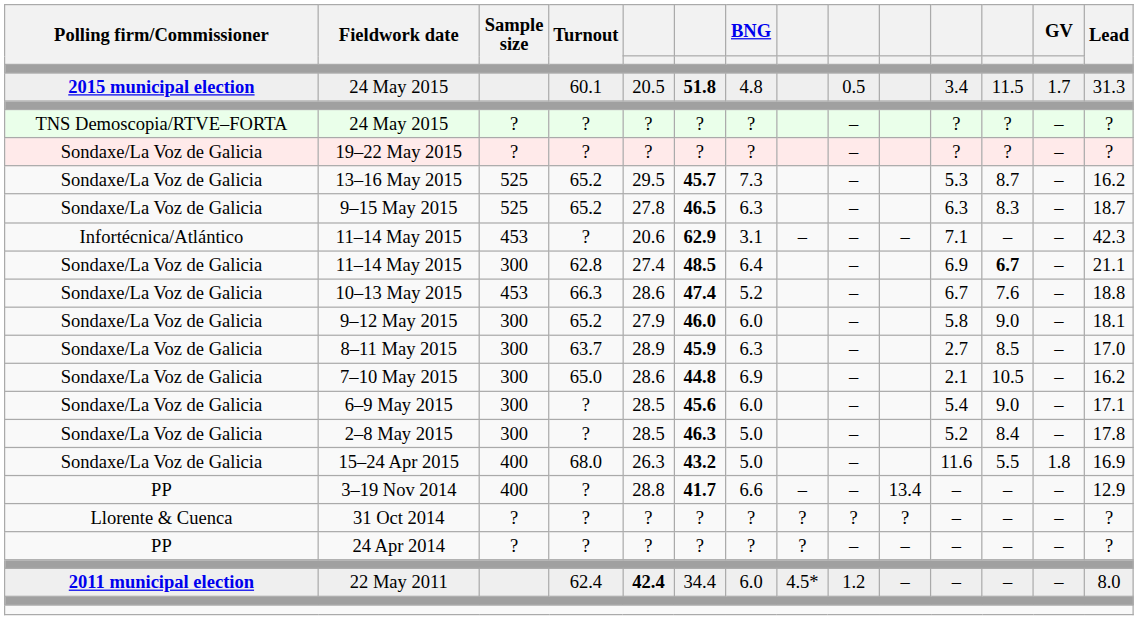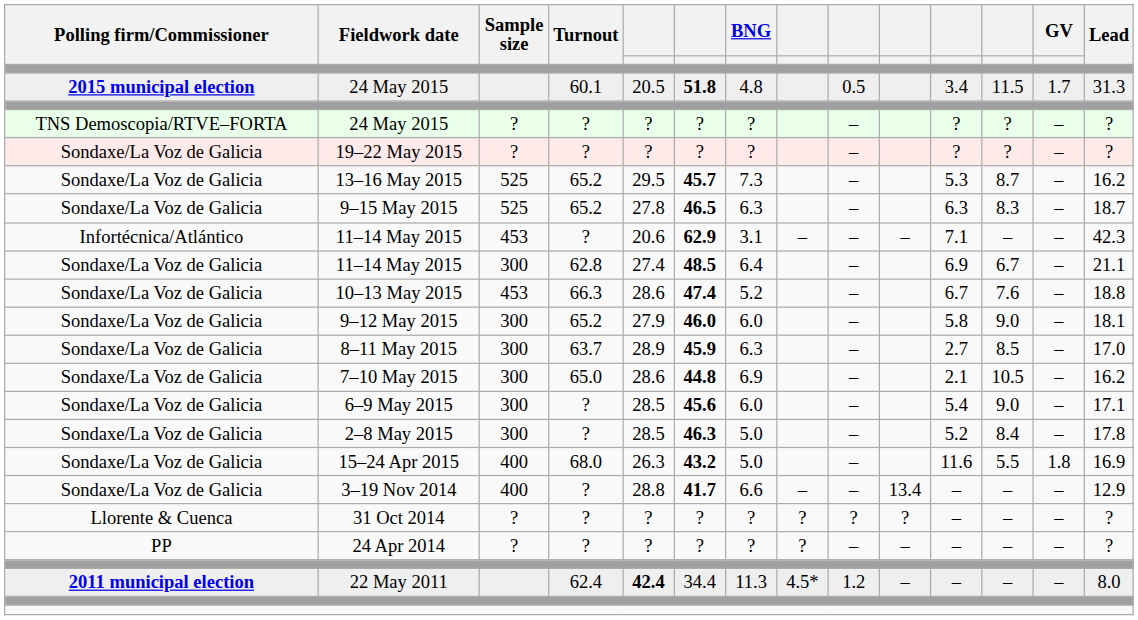(1008, 264) bold -> (1008, 264) normal
(161, 489) PP -> (161, 489) Sondaxe/La Voz de Galicia
(751, 582) 6.0 -> (751, 582) 11.3
